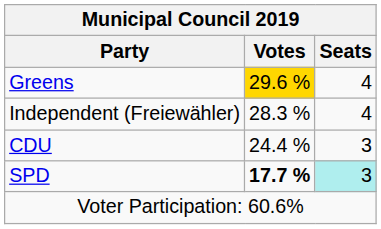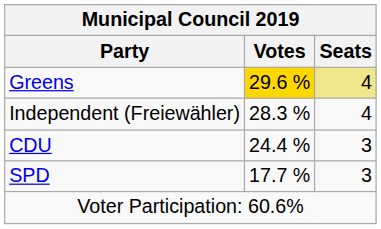(366, 82) no background -> (366, 82) khaki background
(280, 176) bold -> (280, 176) normal
(366, 176) paleturquoise background -> (366, 176) no background
